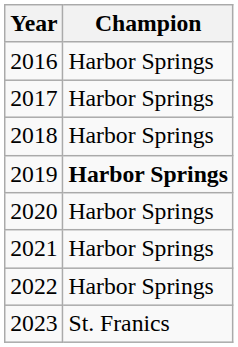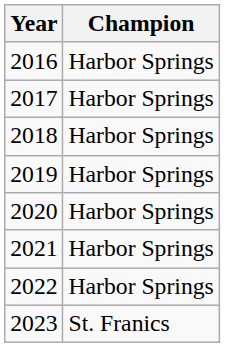(148, 173) bold -> (141, 173) normal
